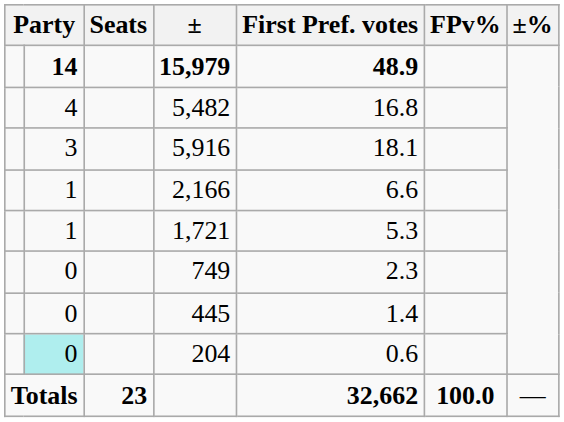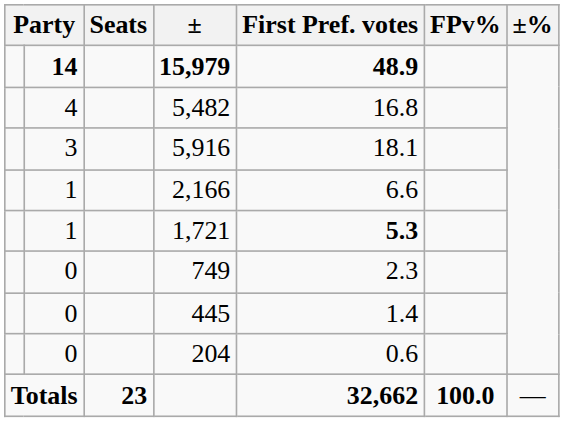(402, 230) normal -> (402, 230) bold
(71, 353) paleturquoise background -> (71, 353) no background
